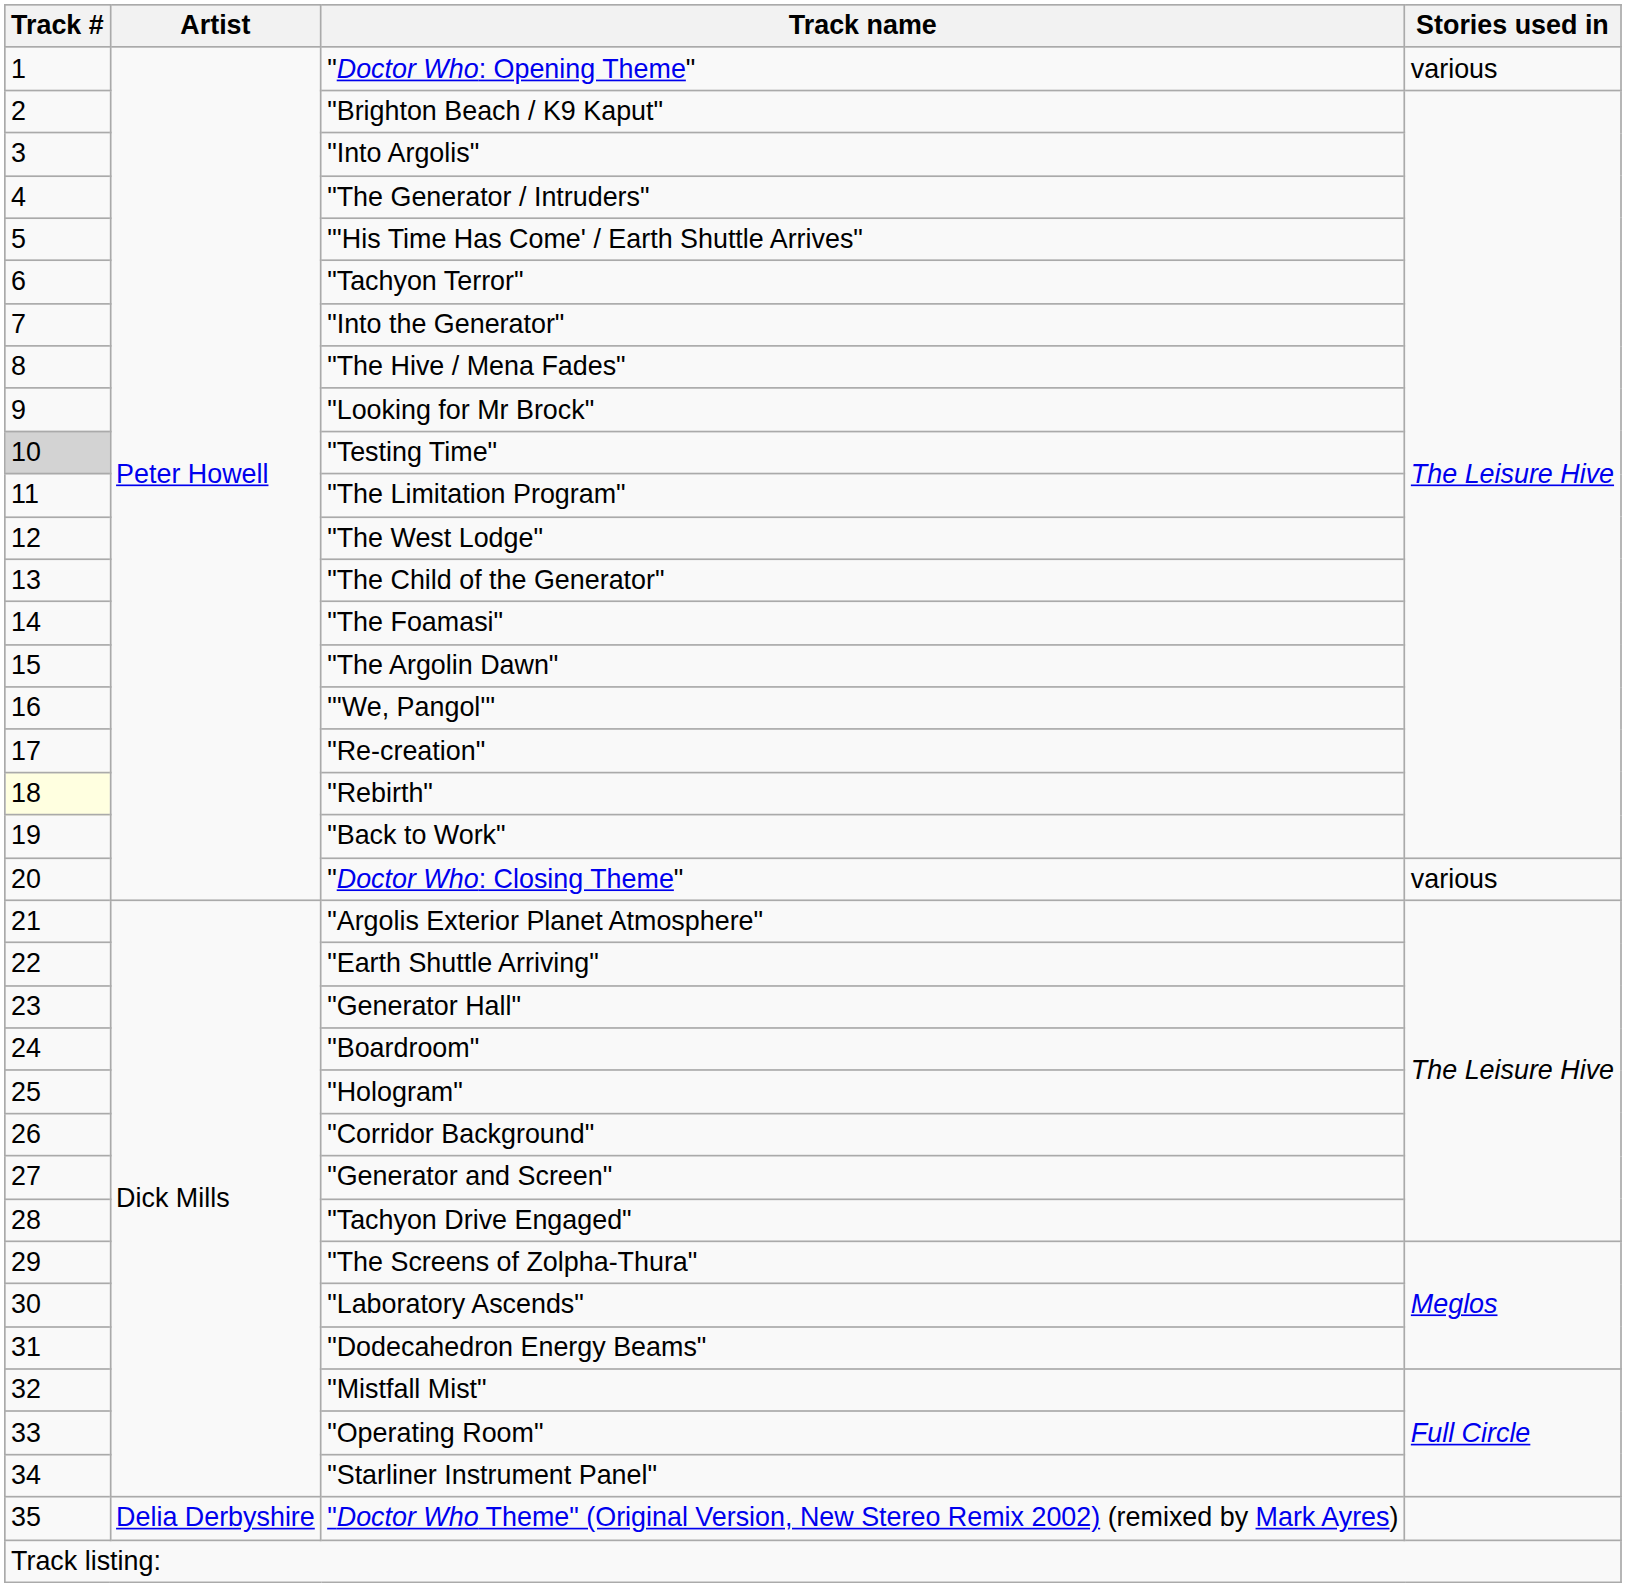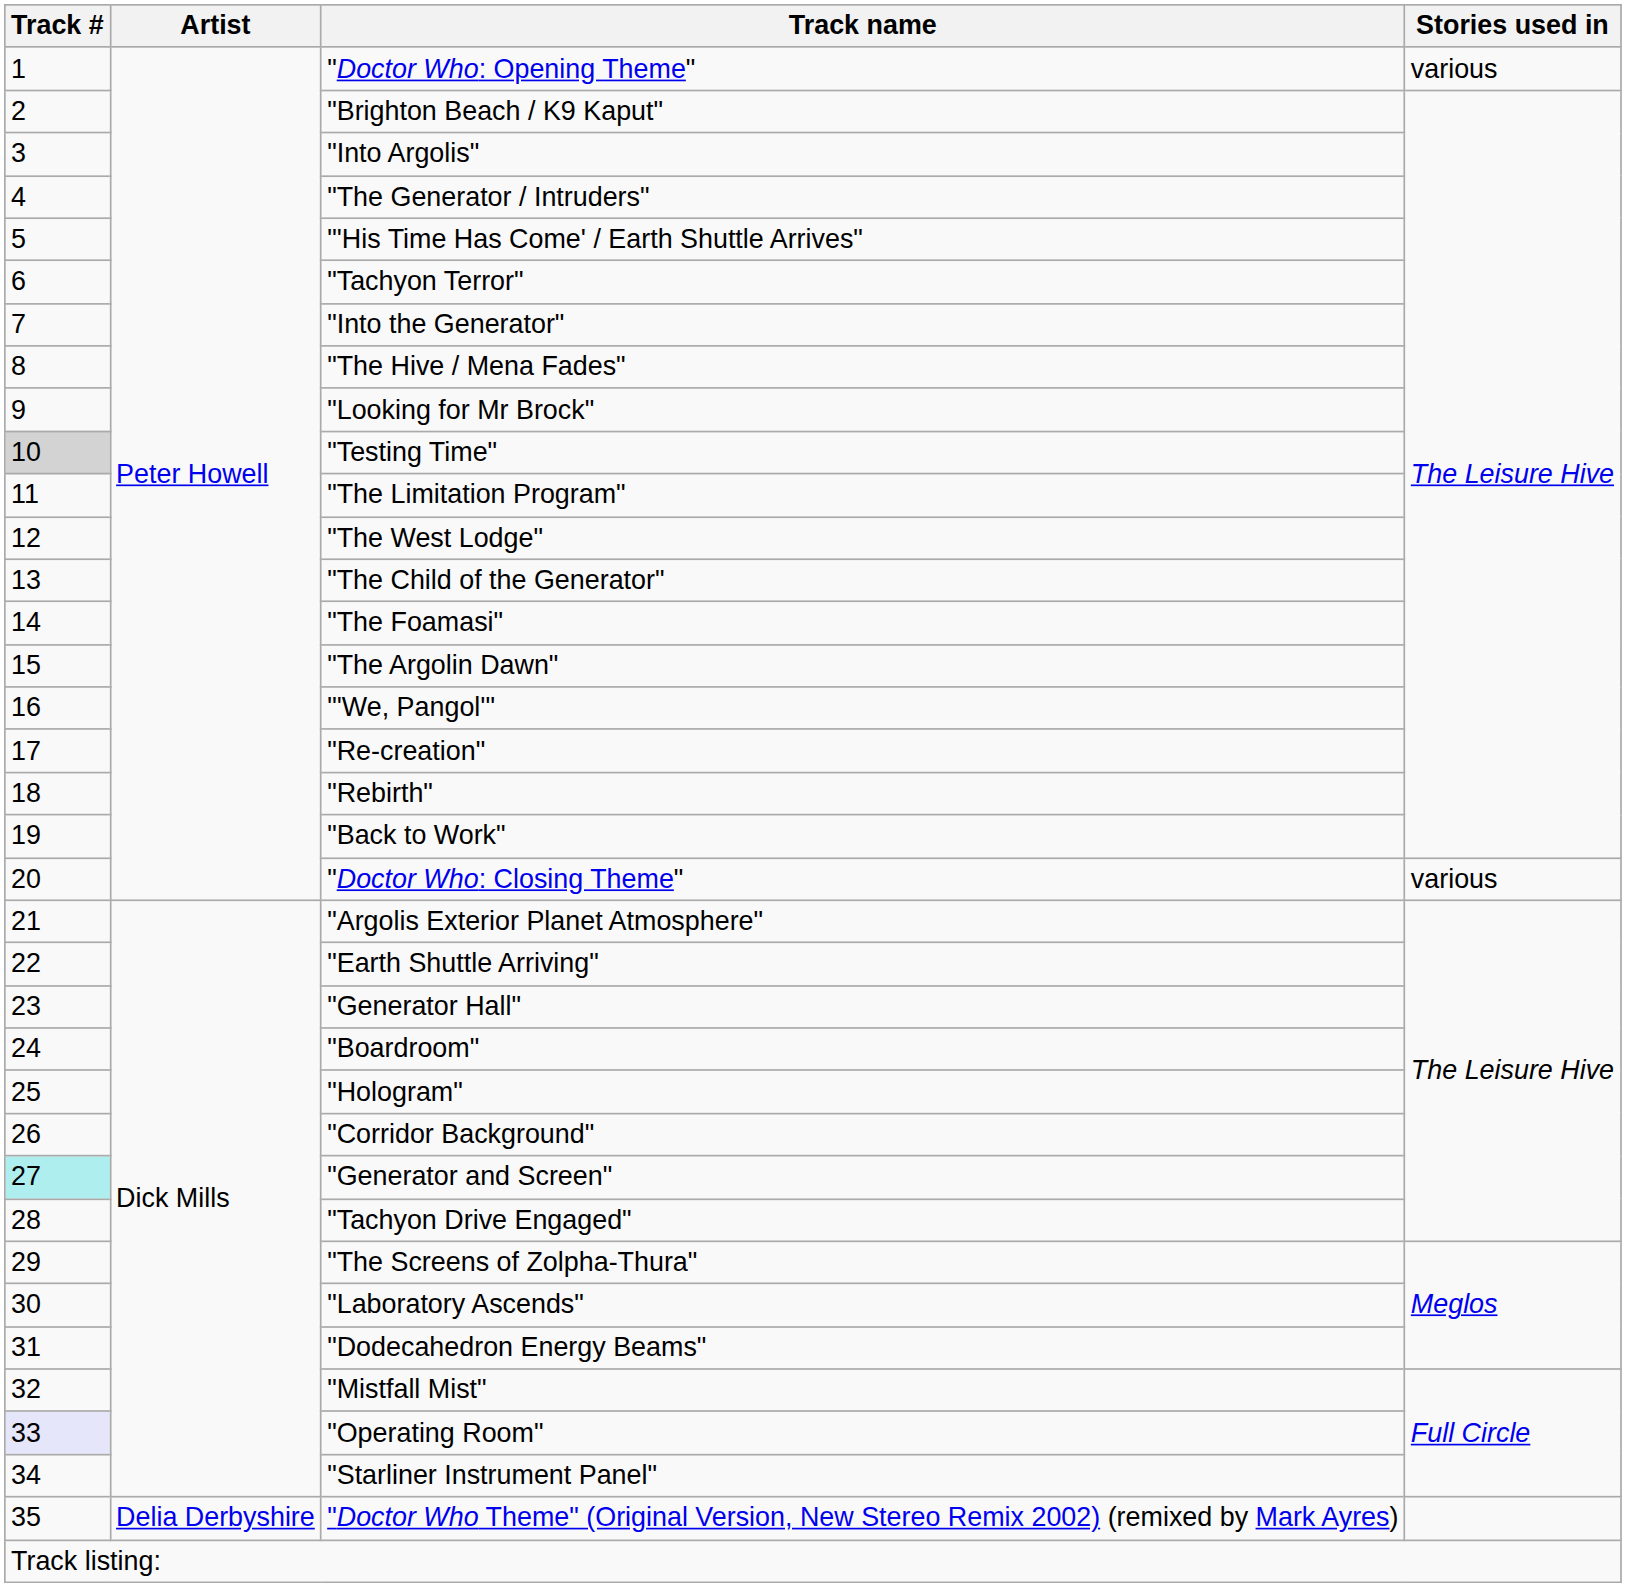(26, 793) lightyellow background -> (26, 793) no background
(26, 1176) no background -> (26, 1176) paleturquoise background
(26, 1432) no background -> (26, 1432) lavender background
